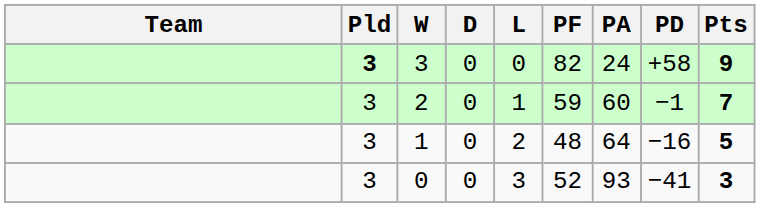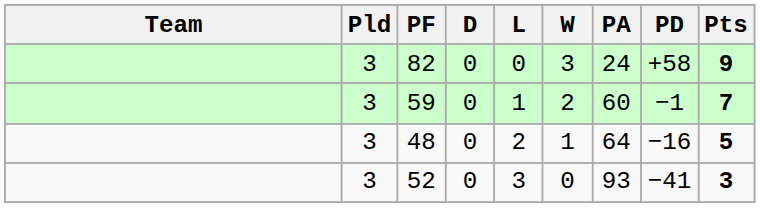columns swapped: (421, 25) <-> (567, 25)
(369, 64) bold -> (369, 64) normal
